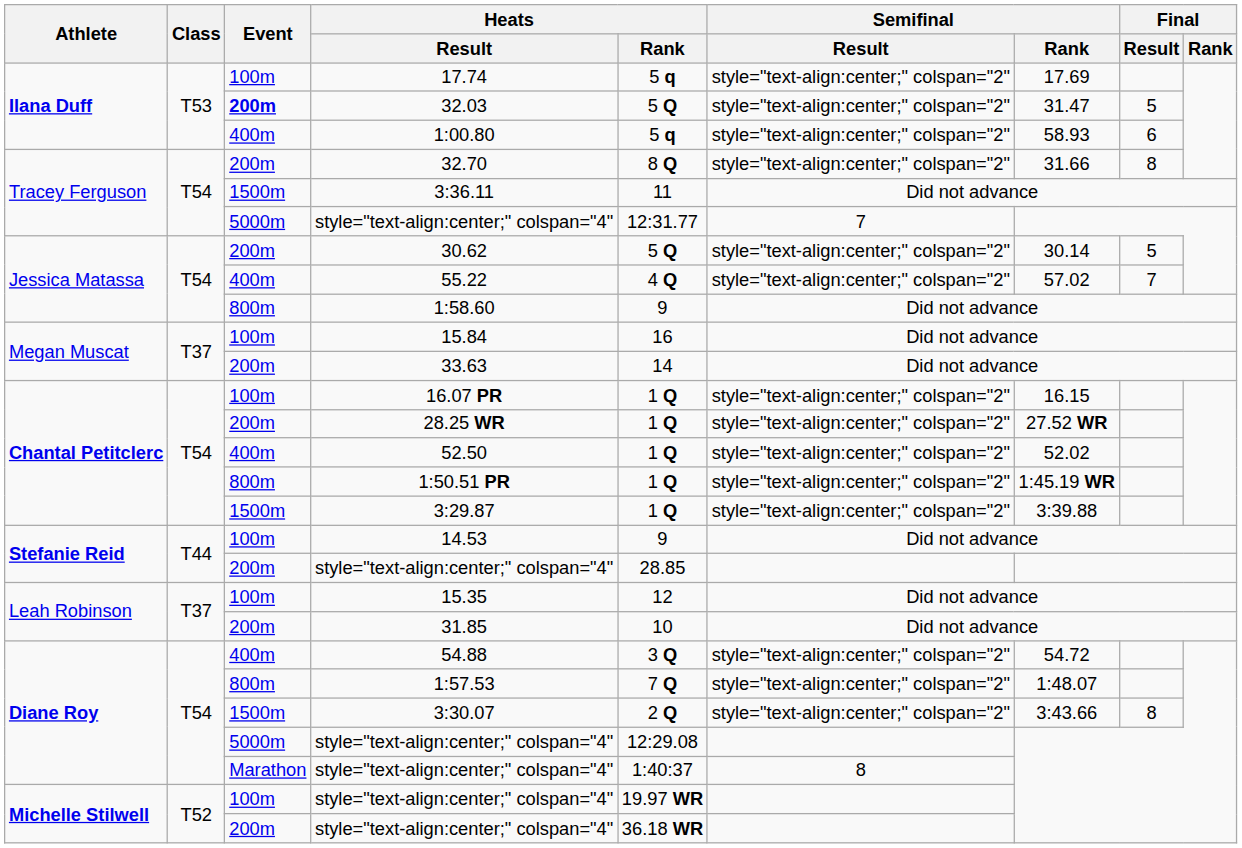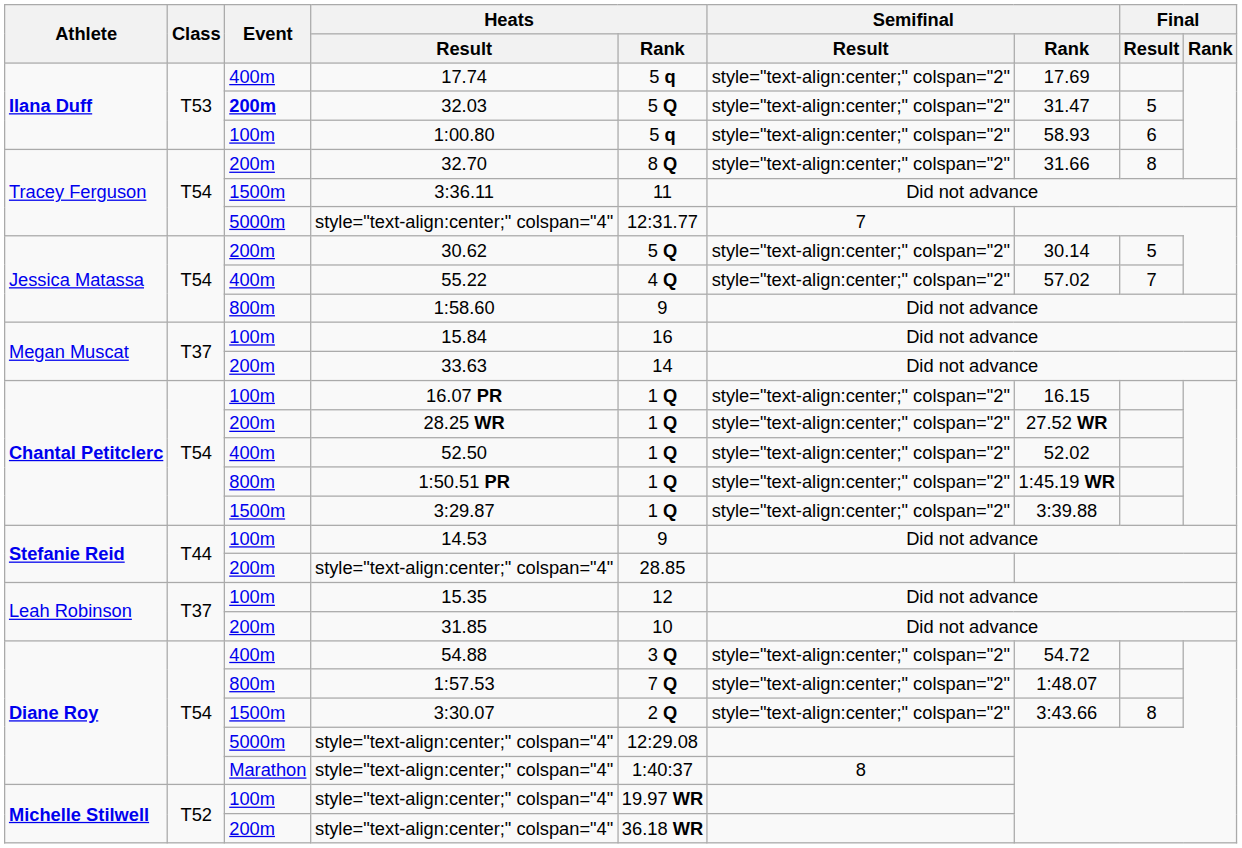(252, 77) 100m -> (252, 77) 400m
(252, 135) 400m -> (252, 135) 100m
